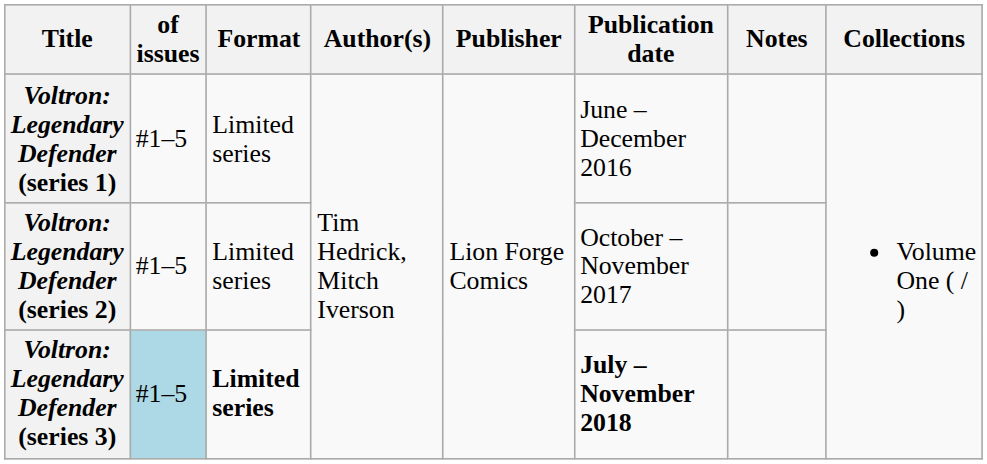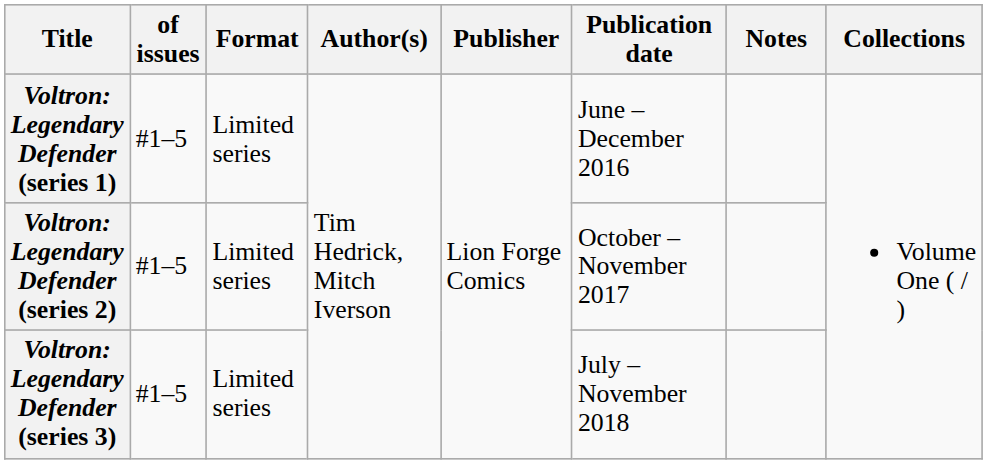(161, 393) lightblue background -> (161, 393) no background
(256, 393) bold -> (253, 393) normal
(637, 393) bold -> (632, 393) normal
